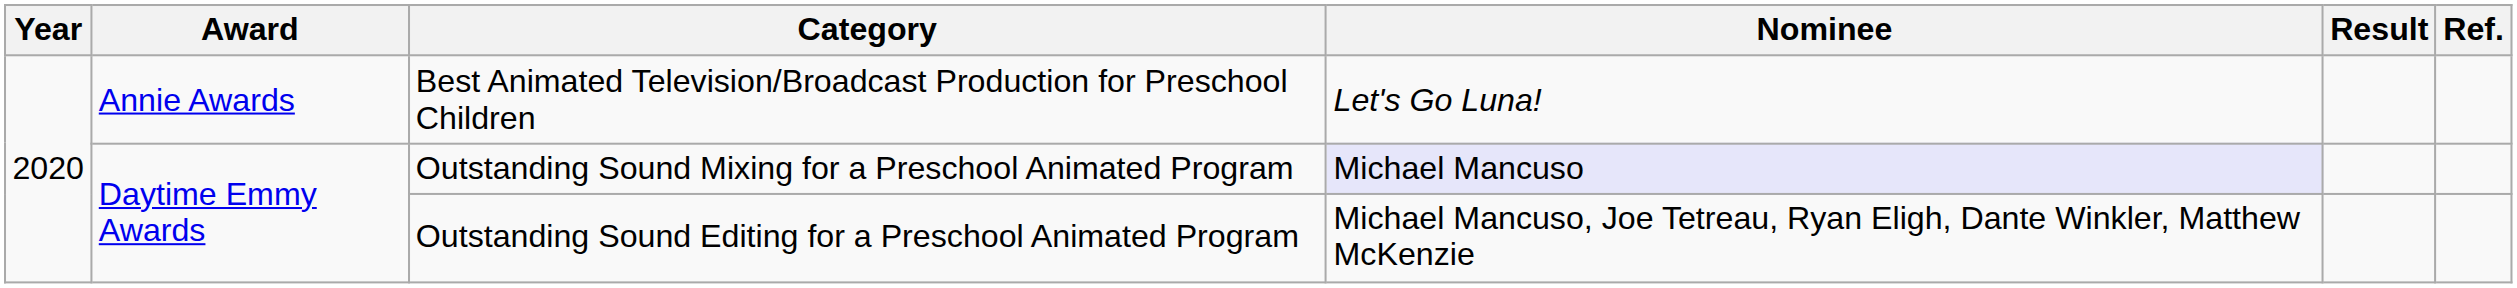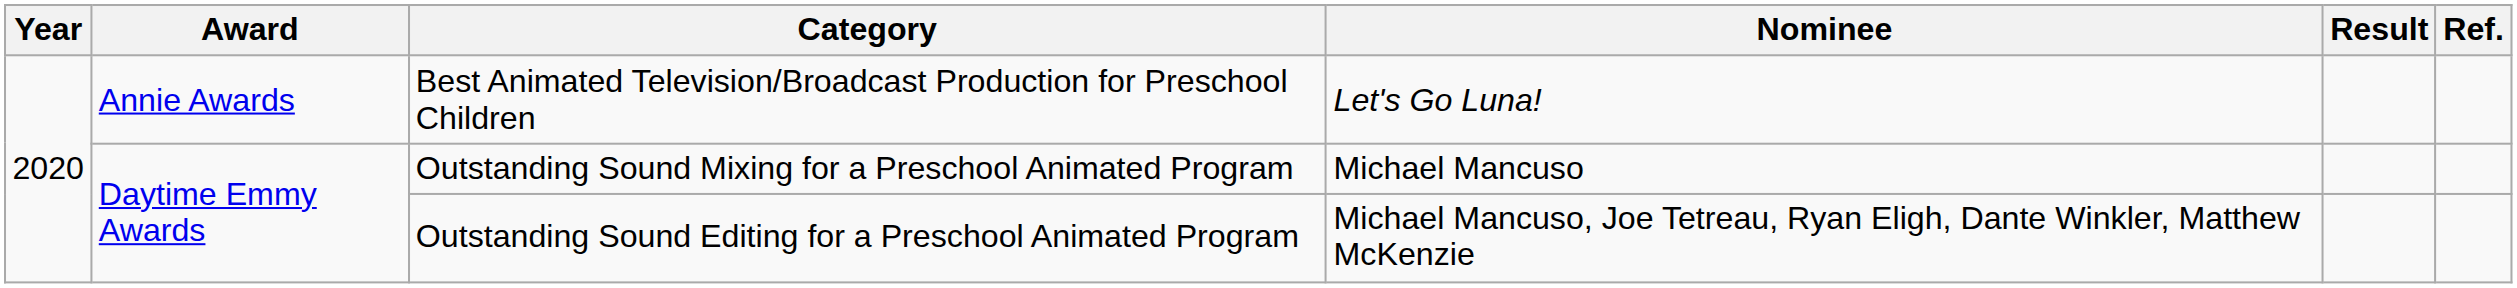(1459, 168) lavender background -> (1459, 168) no background
